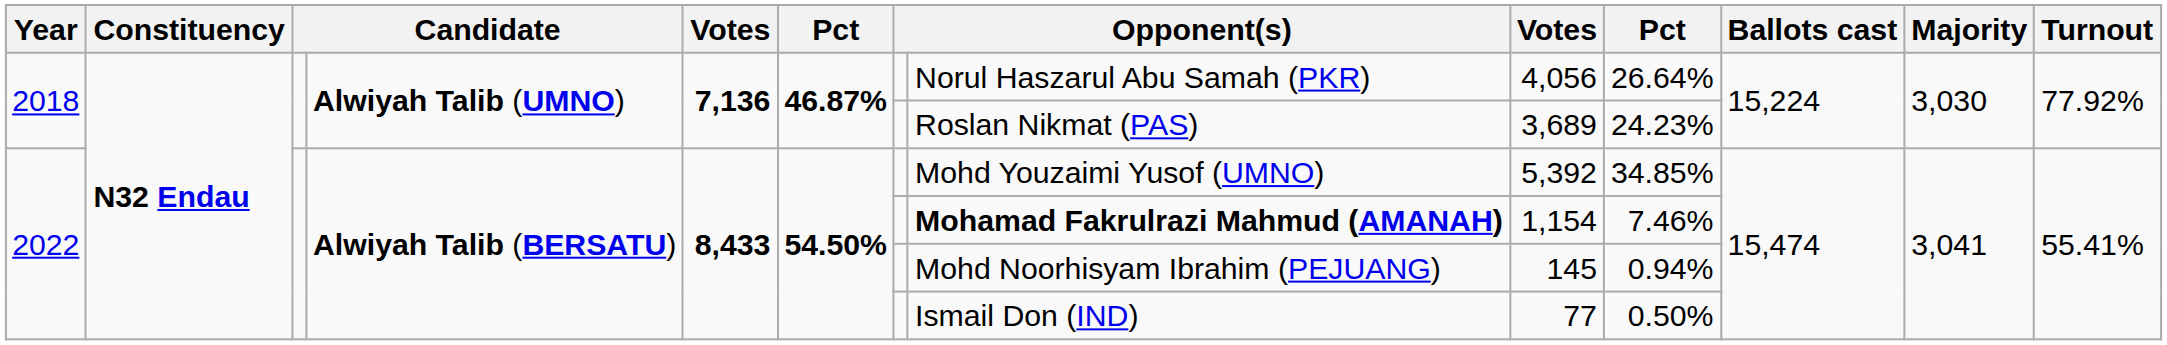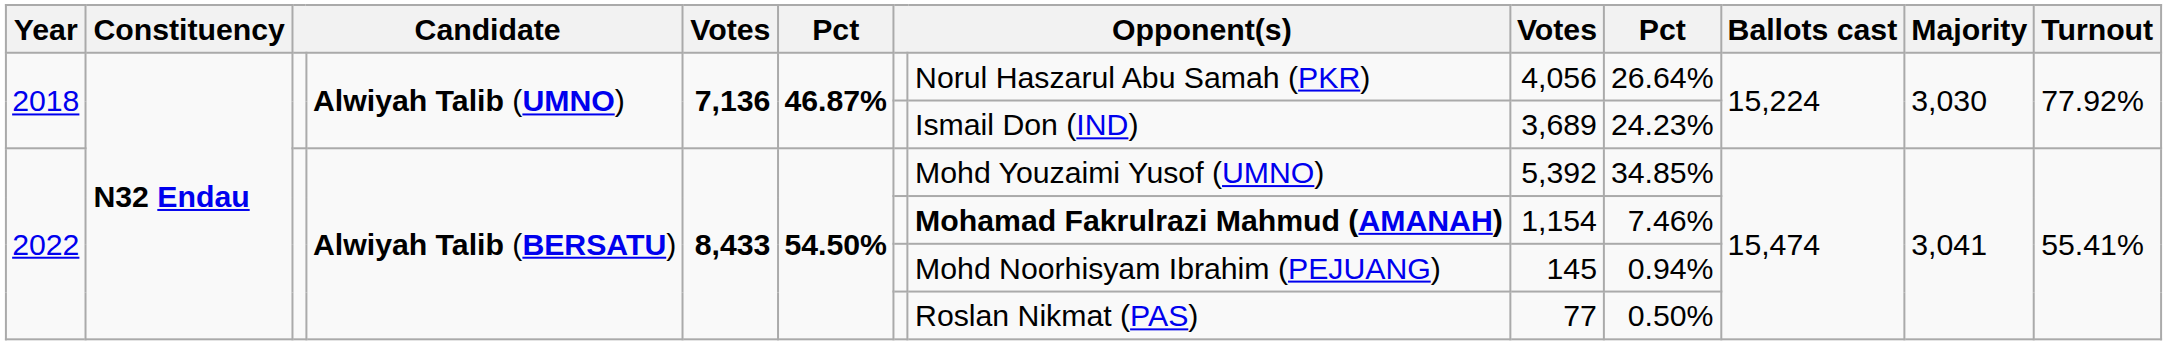(1057, 125) Roslan Nikmat (PAS) -> (1027, 125) Ismail Don (IND)
(1027, 316) Ismail Don (IND) -> (1057, 316) Roslan Nikmat (PAS)
